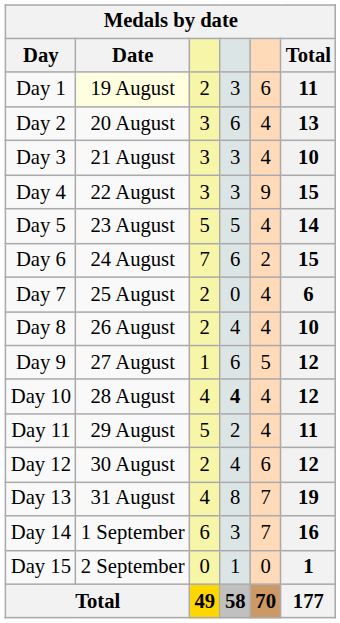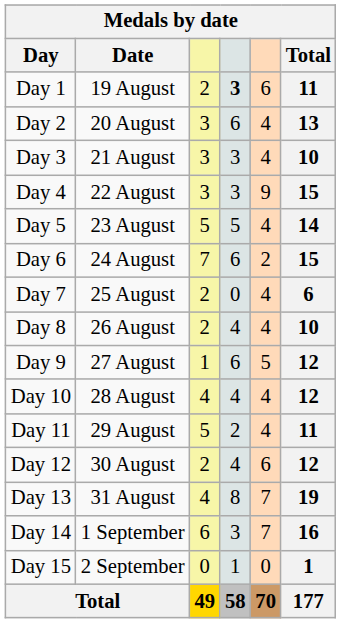(133, 89) lightyellow background -> (133, 89) no background
(235, 89) normal -> (235, 89) bold
(235, 396) bold -> (235, 396) normal
